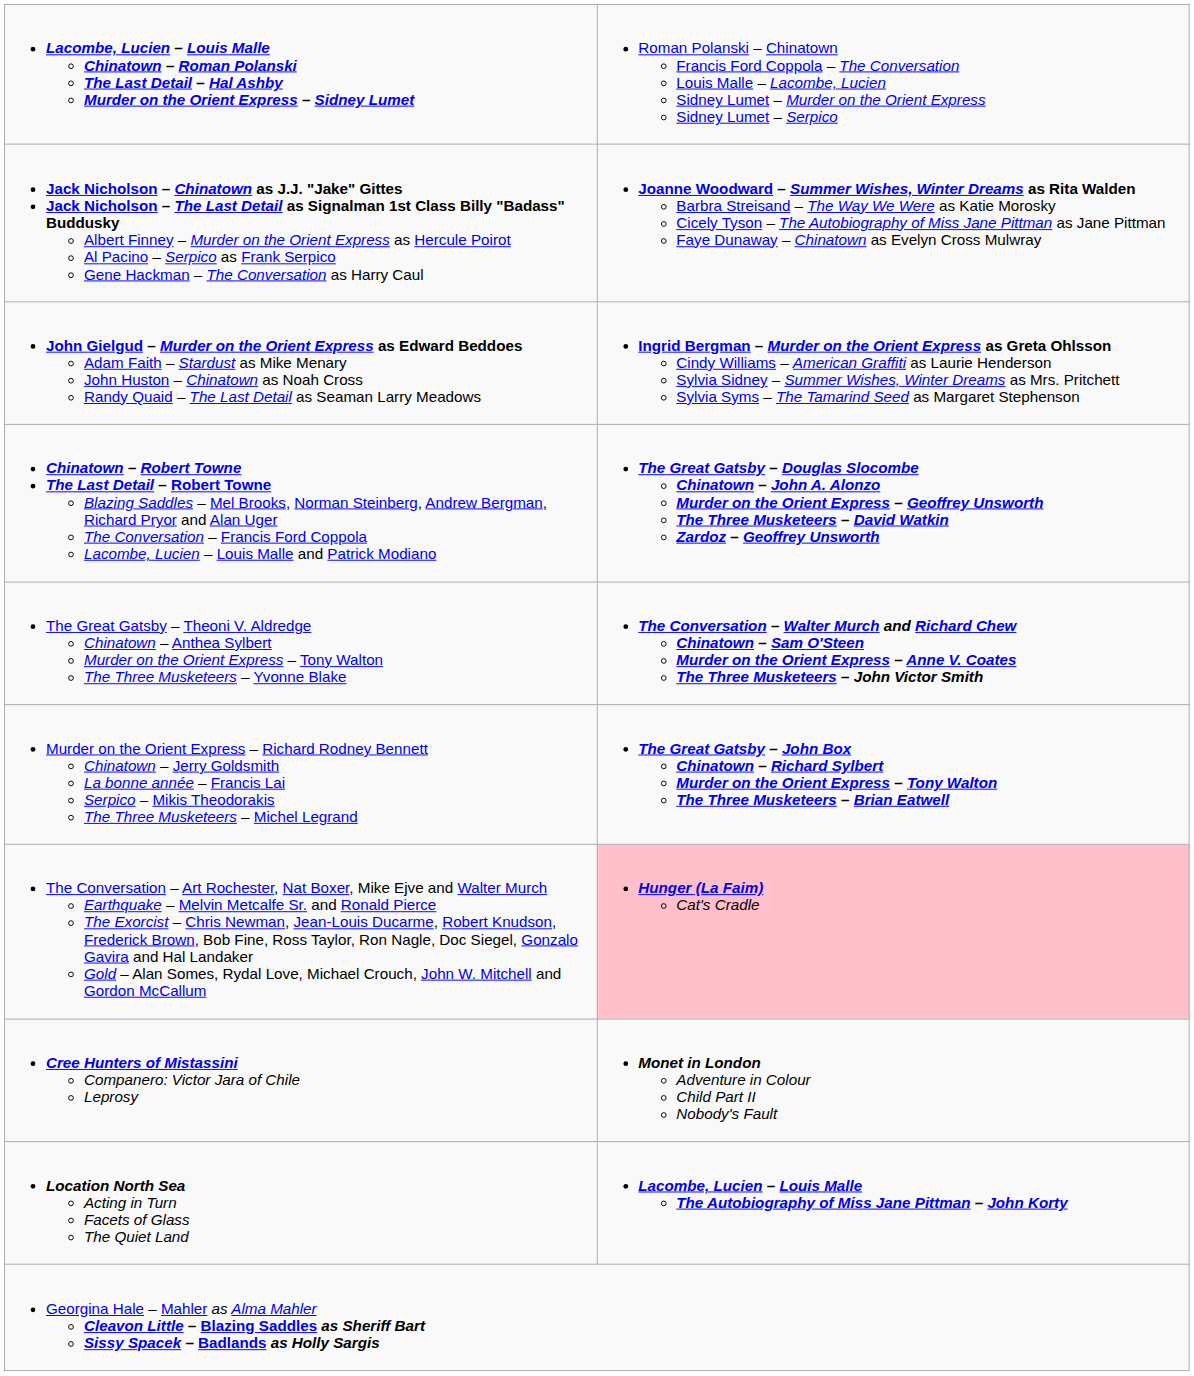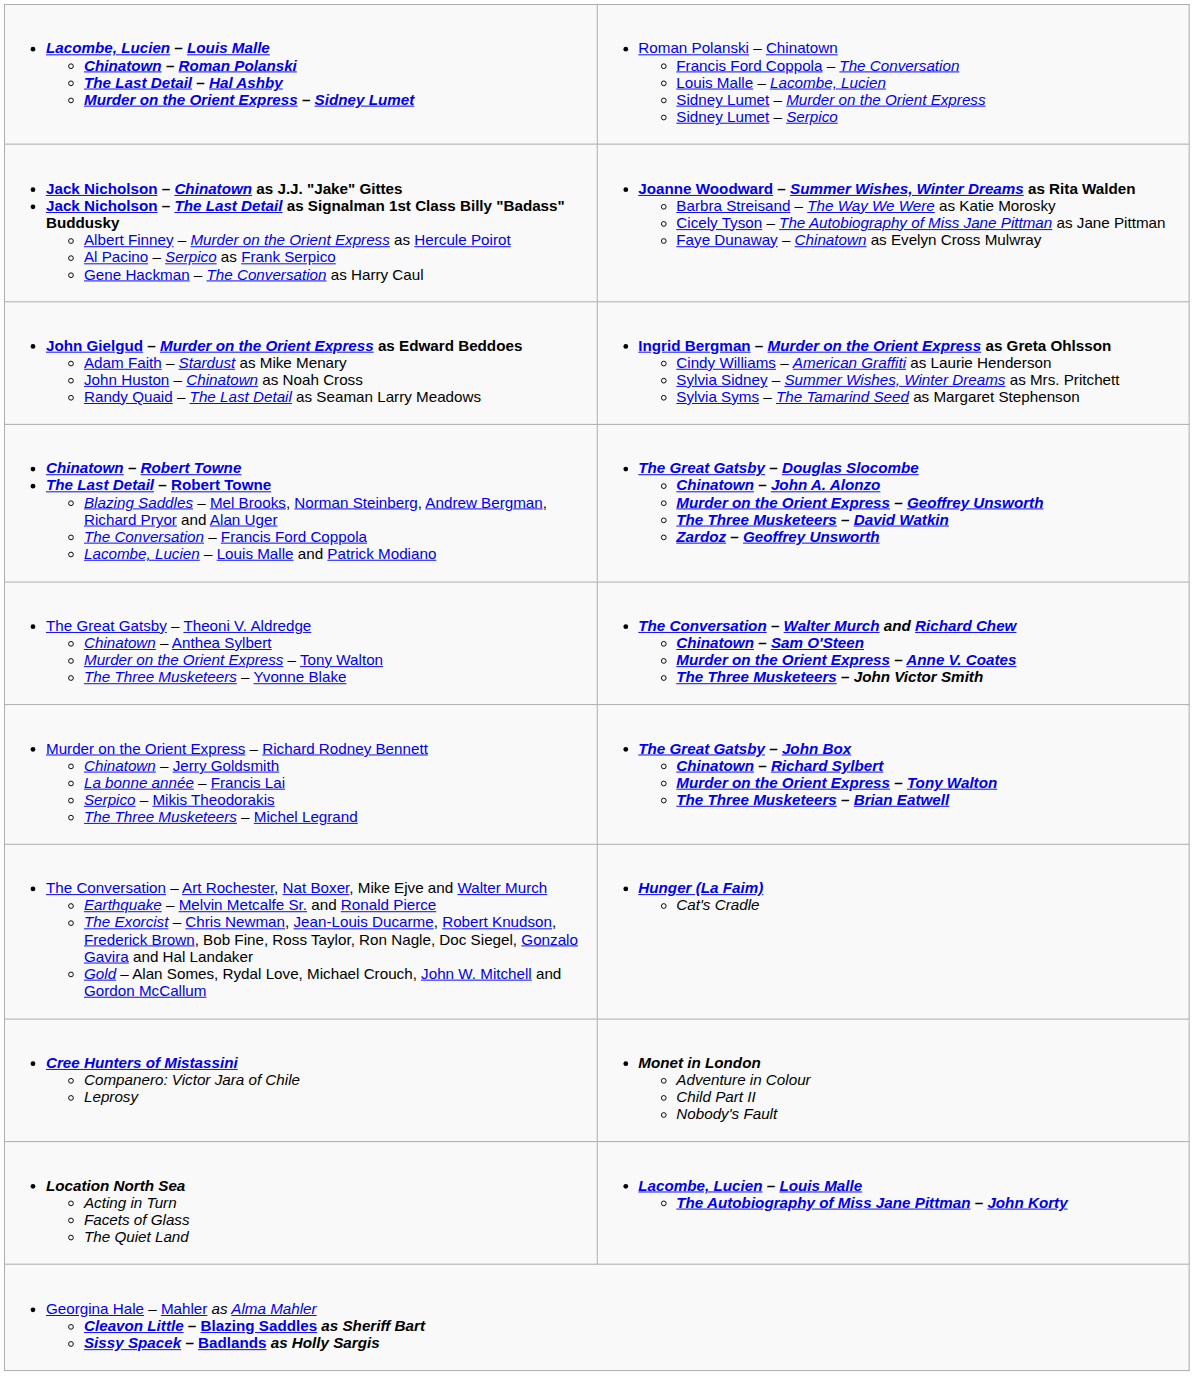(893, 897) pink background -> (893, 897) no background
